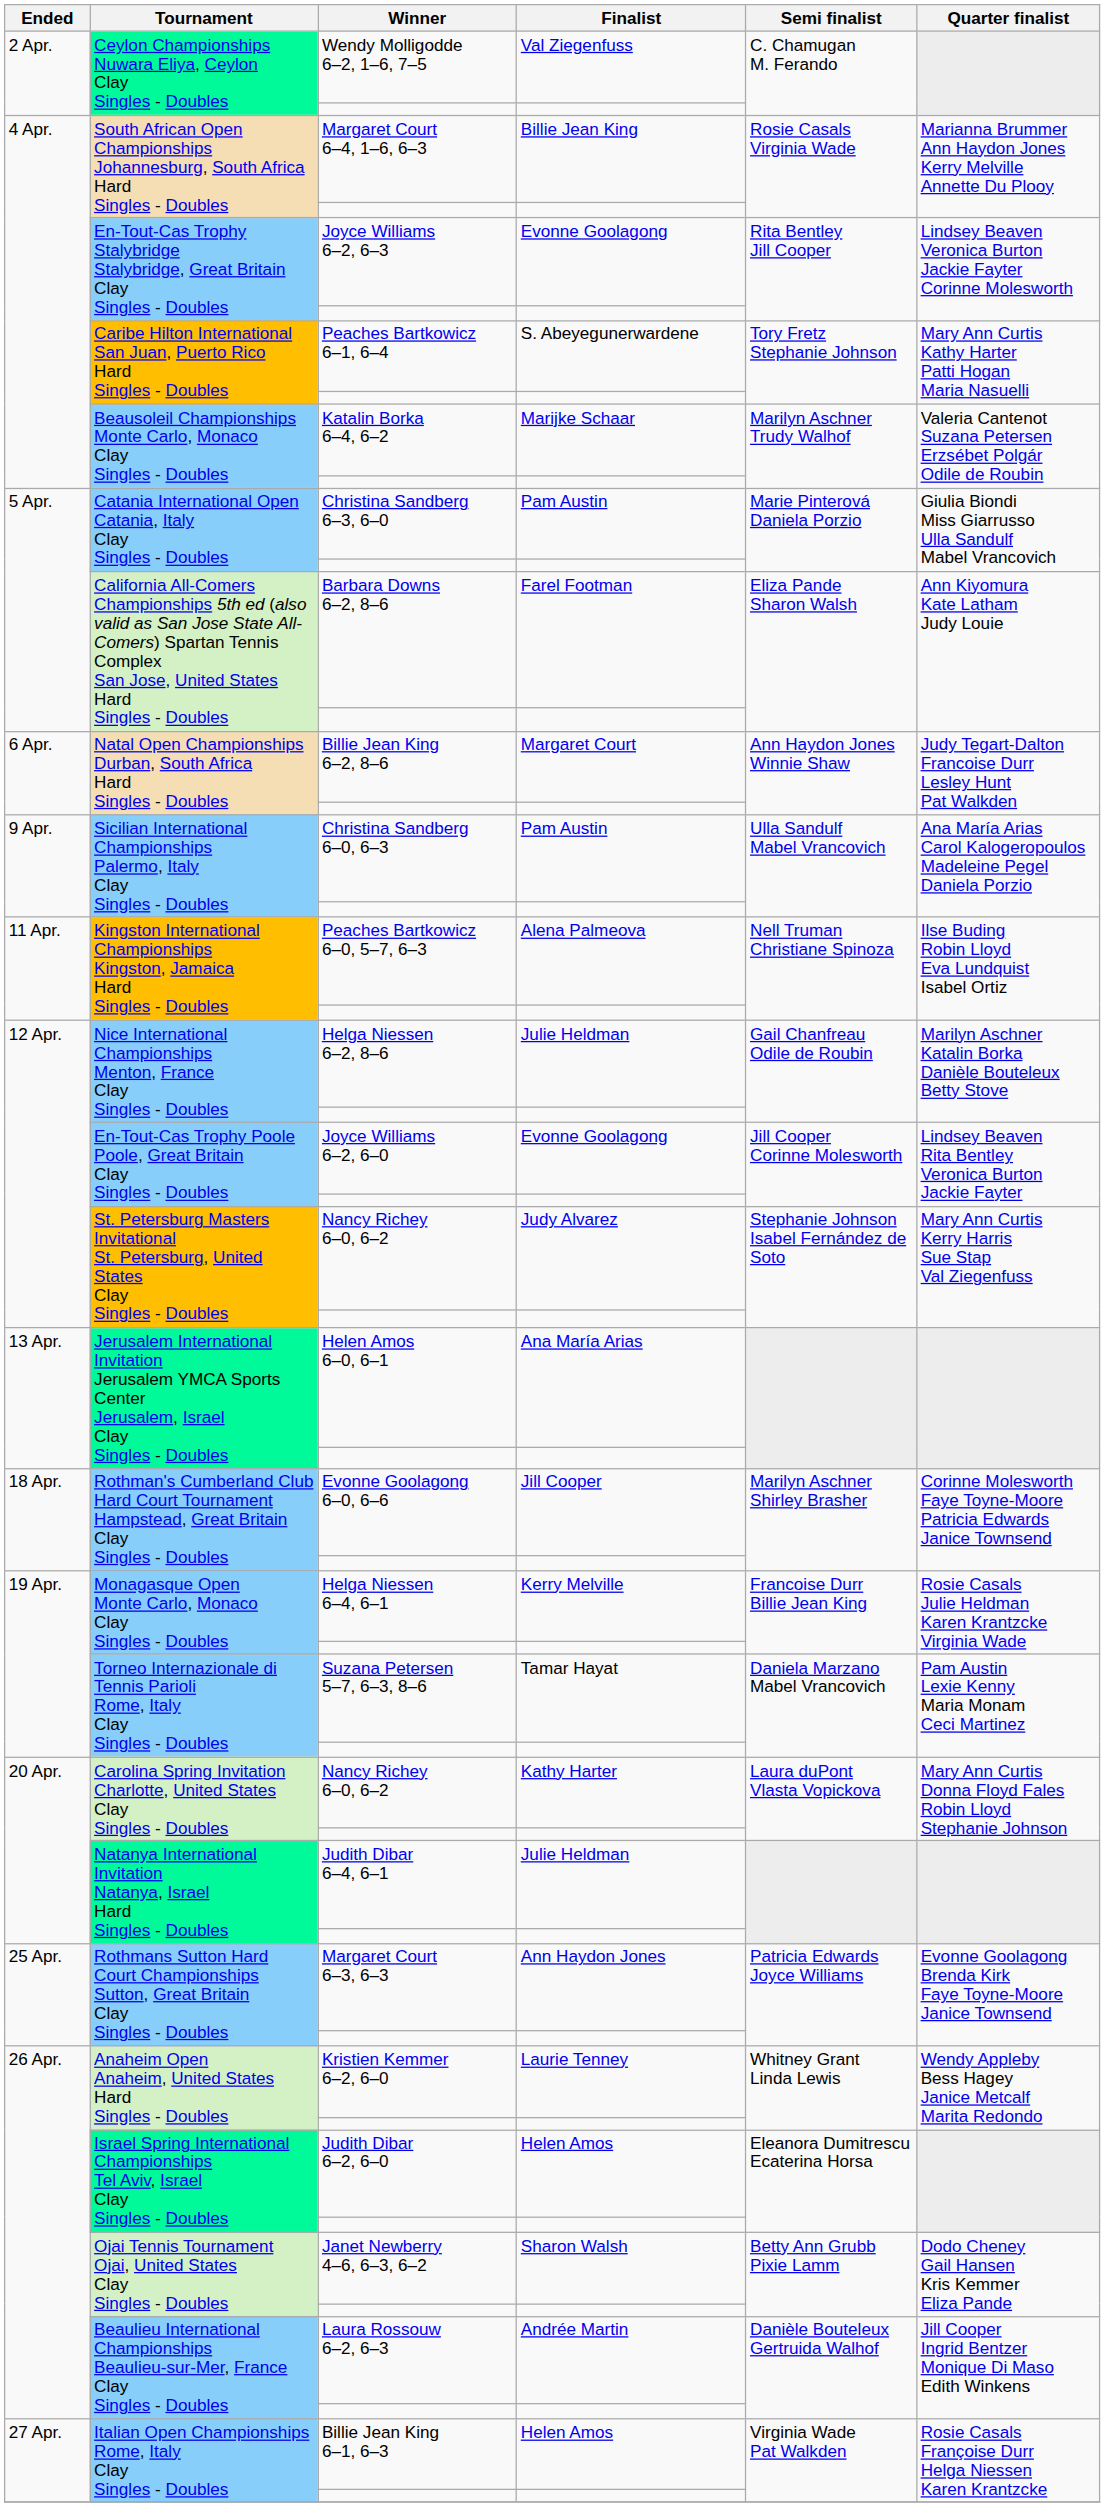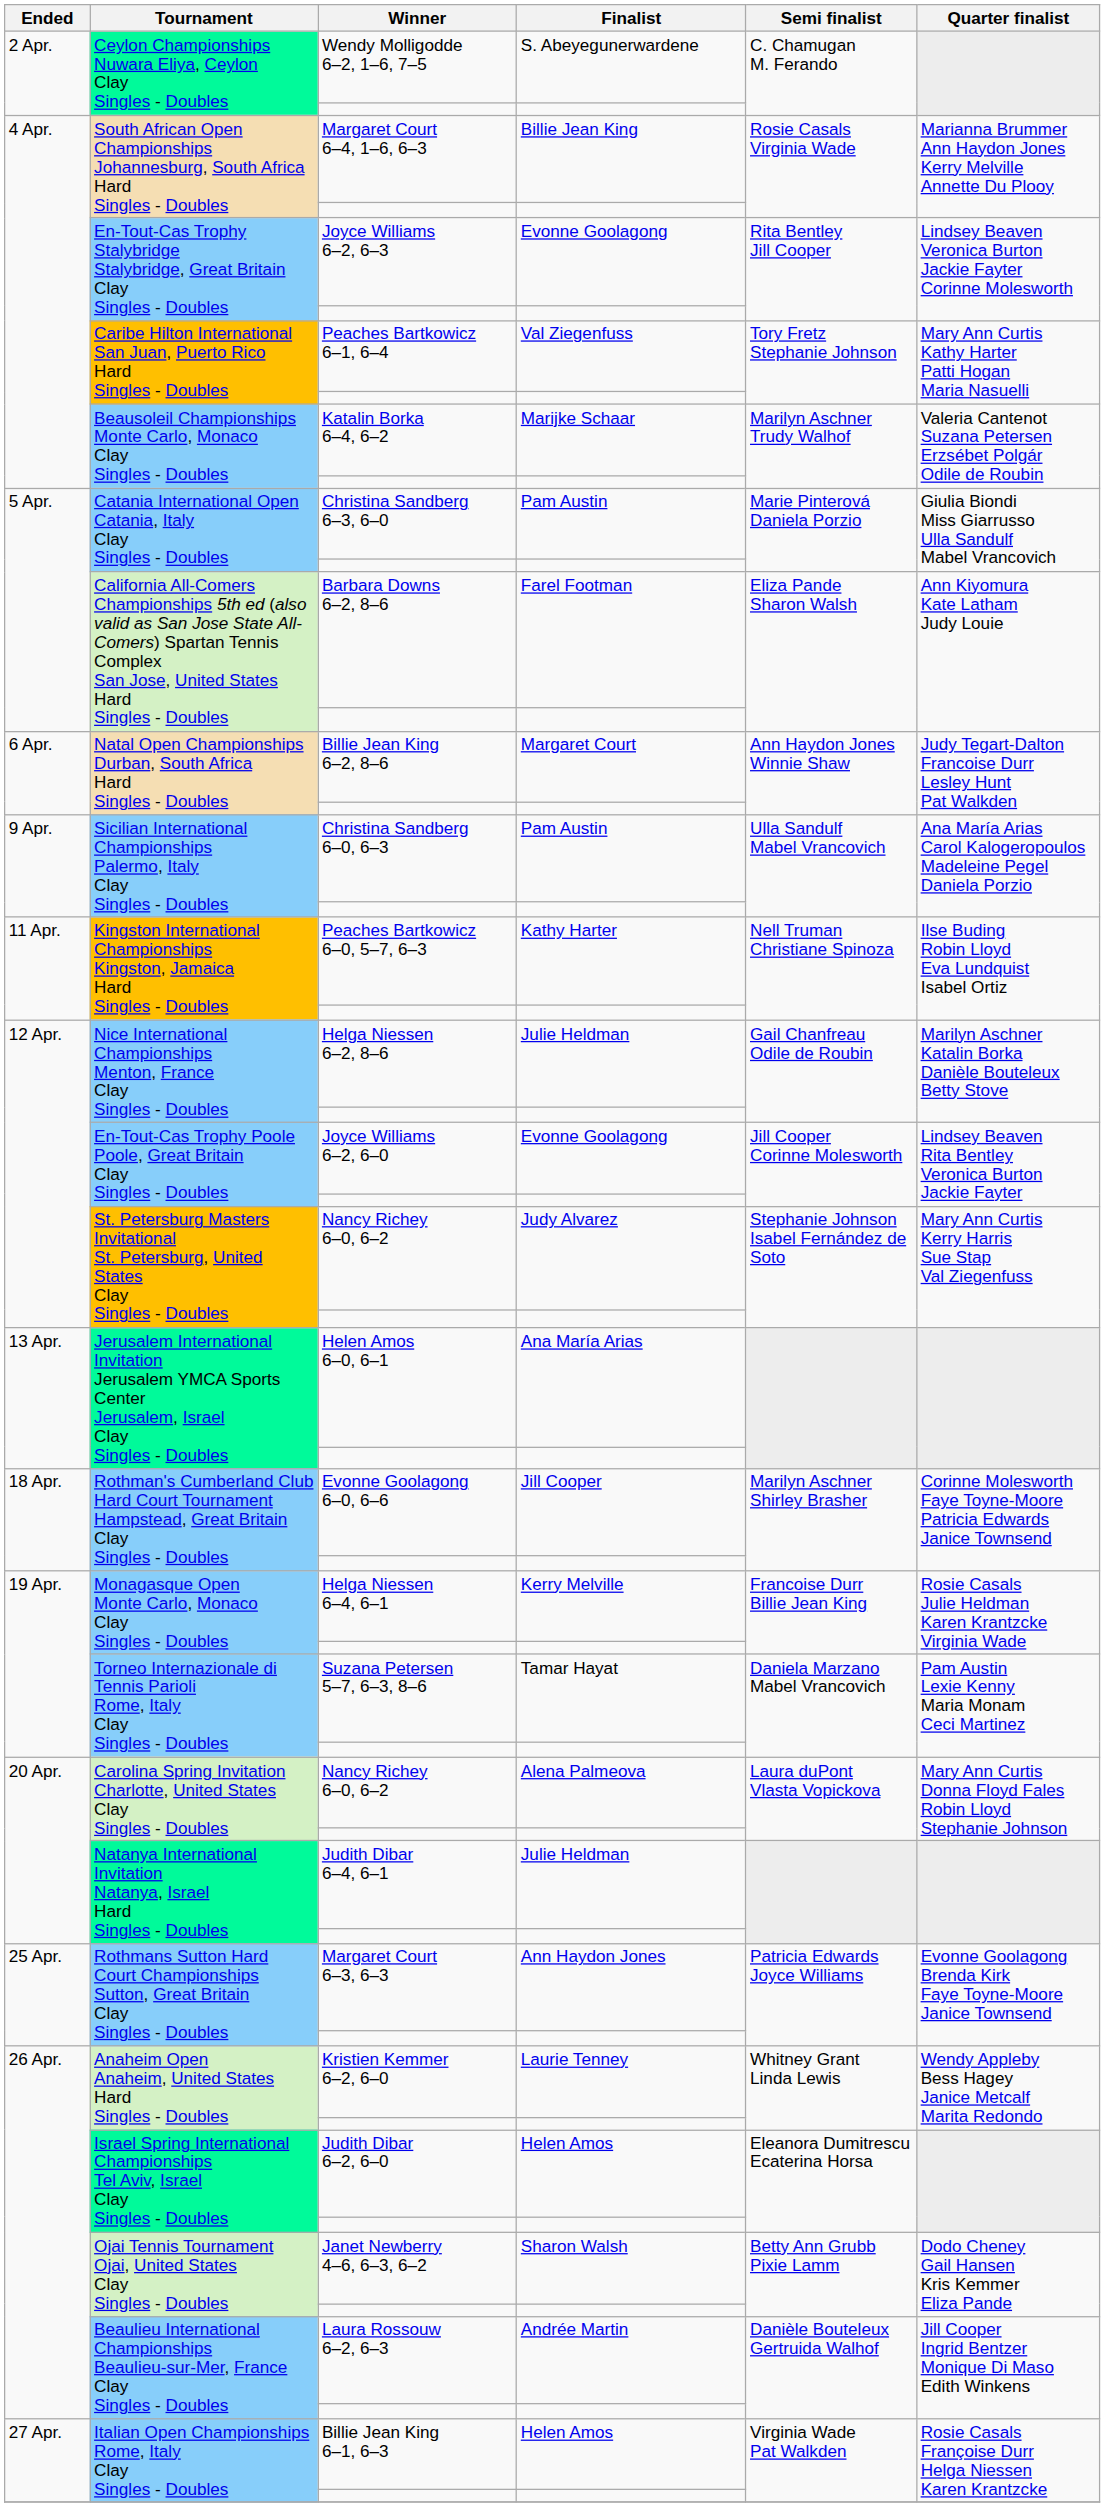(577, 45) Val Ziegenfuss -> (610, 45) S. Abeyegunerwardene
(610, 334) S. Abeyegunerwardene -> (577, 334) Val Ziegenfuss
(583, 930) Alena Palmeova -> (569, 930) Kathy Harter
(569, 1770) Kathy Harter -> (583, 1770) Alena Palmeova
